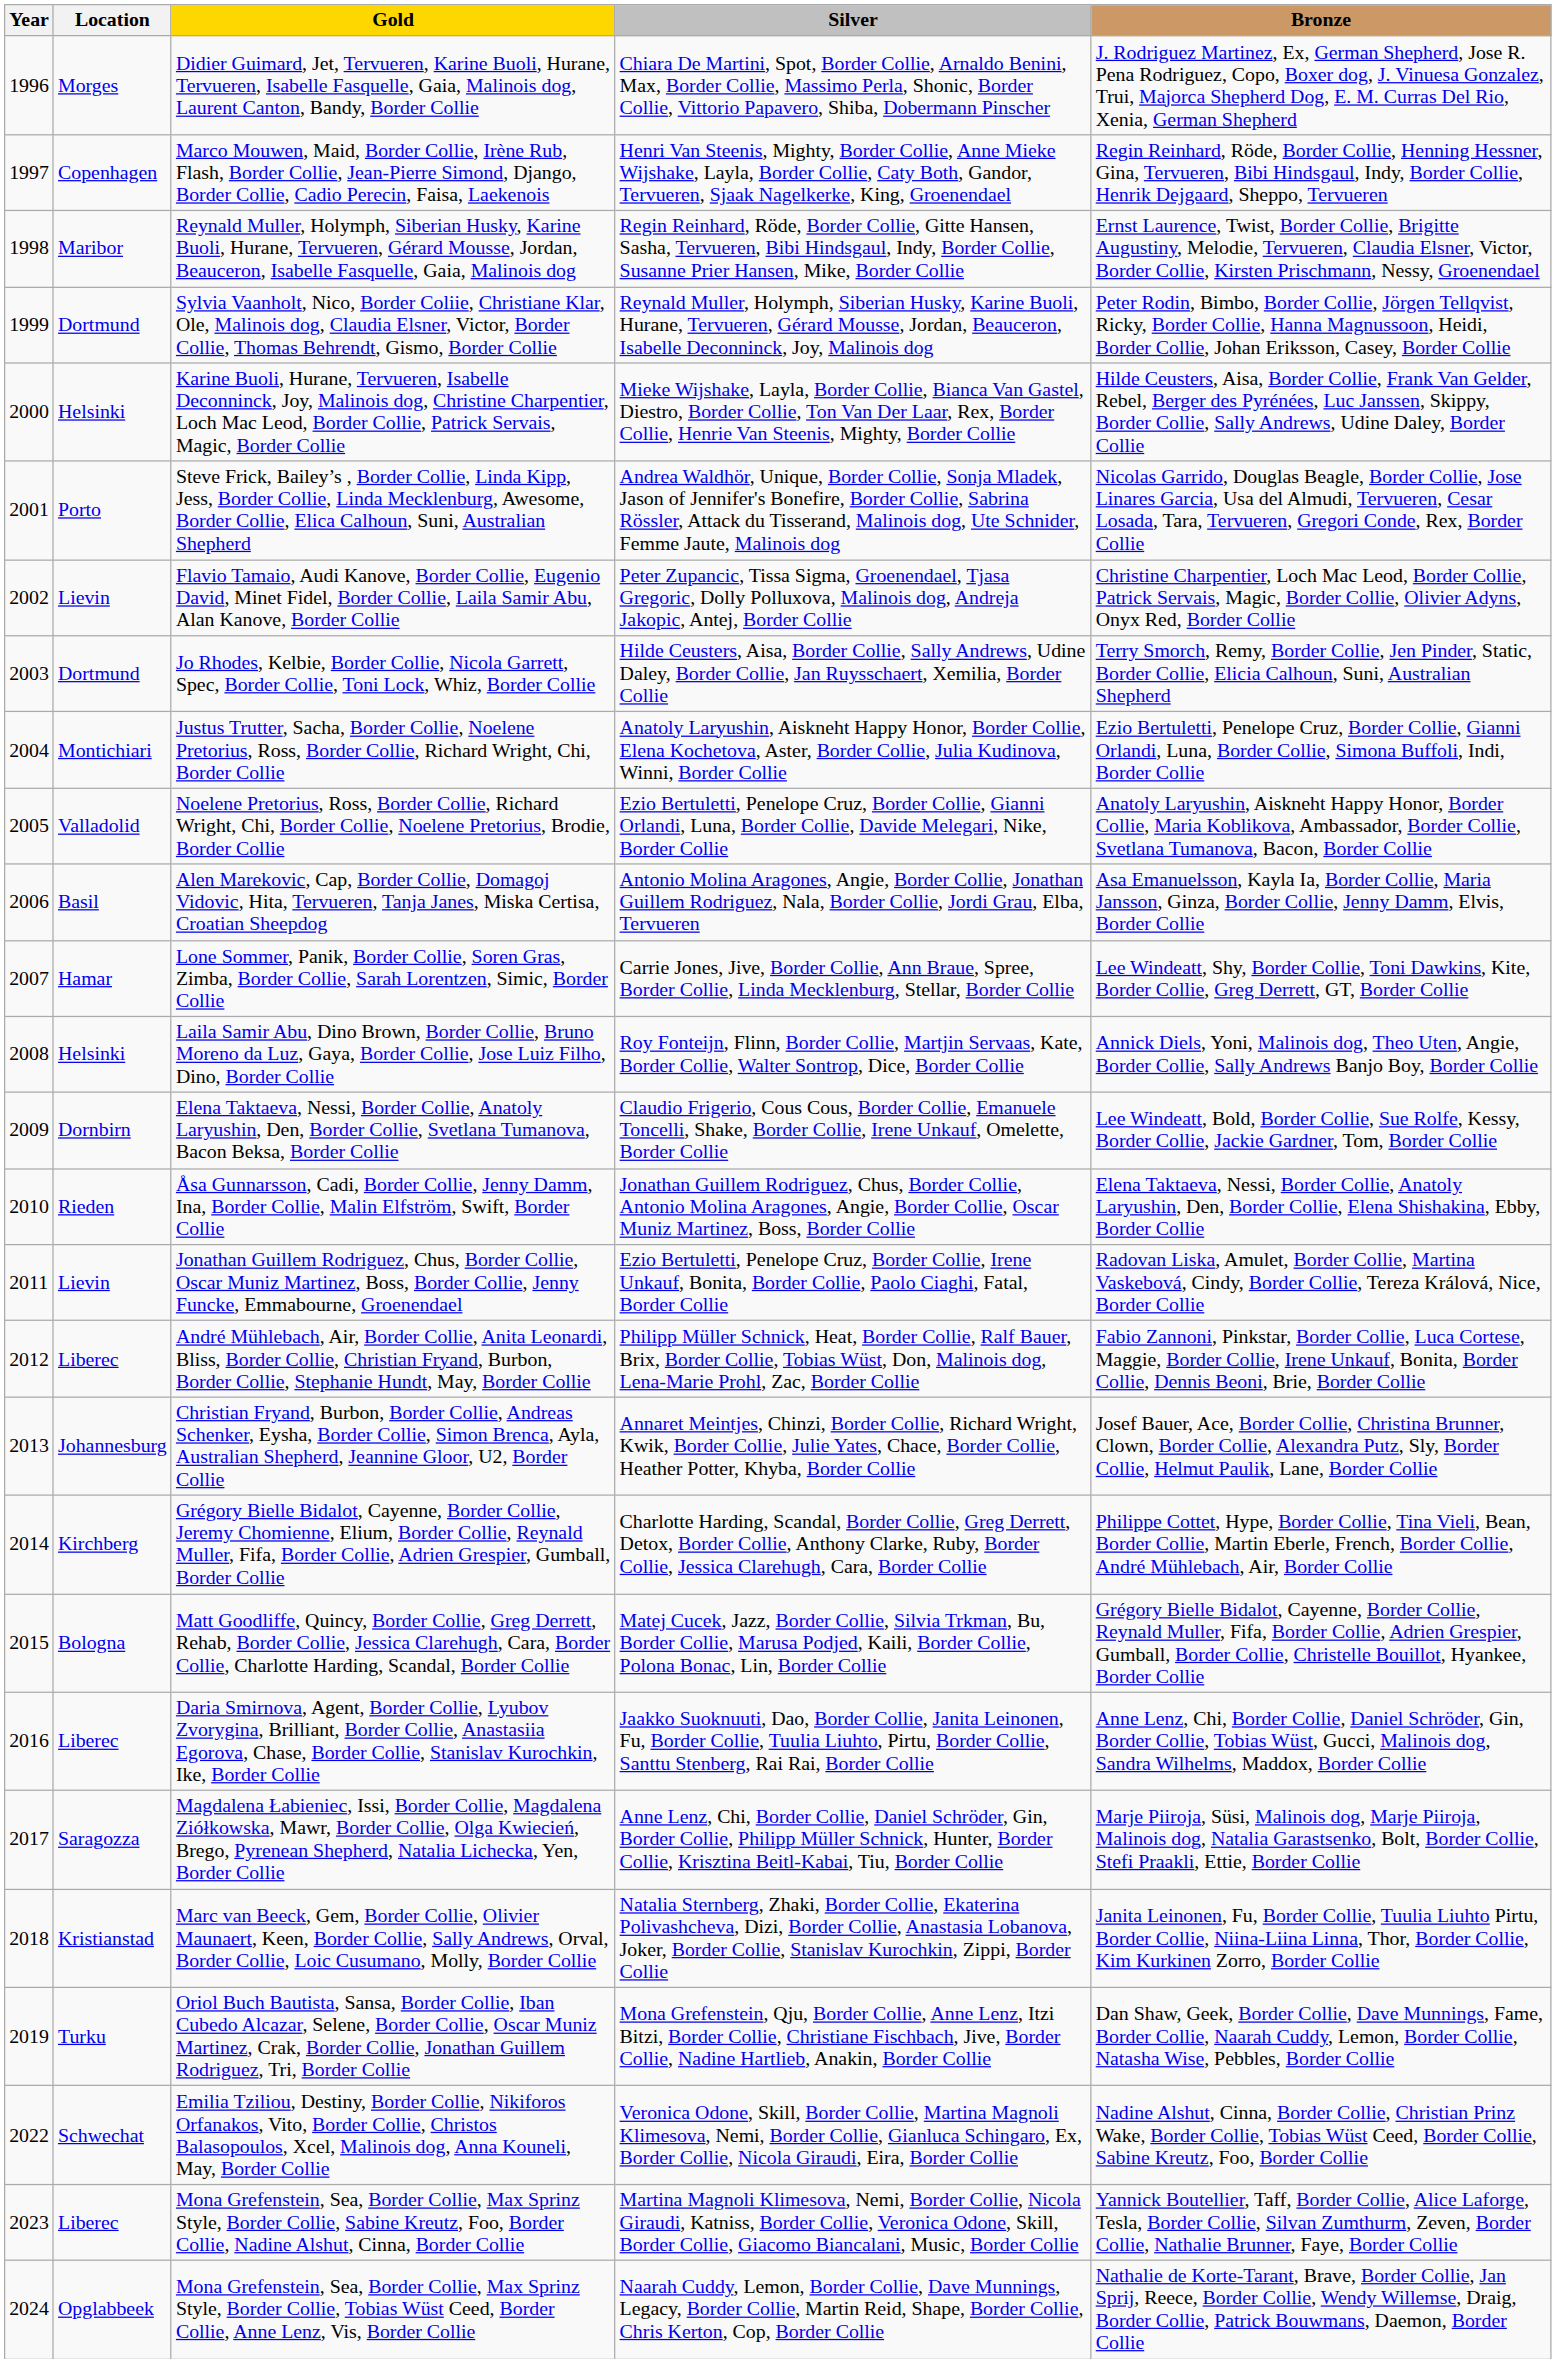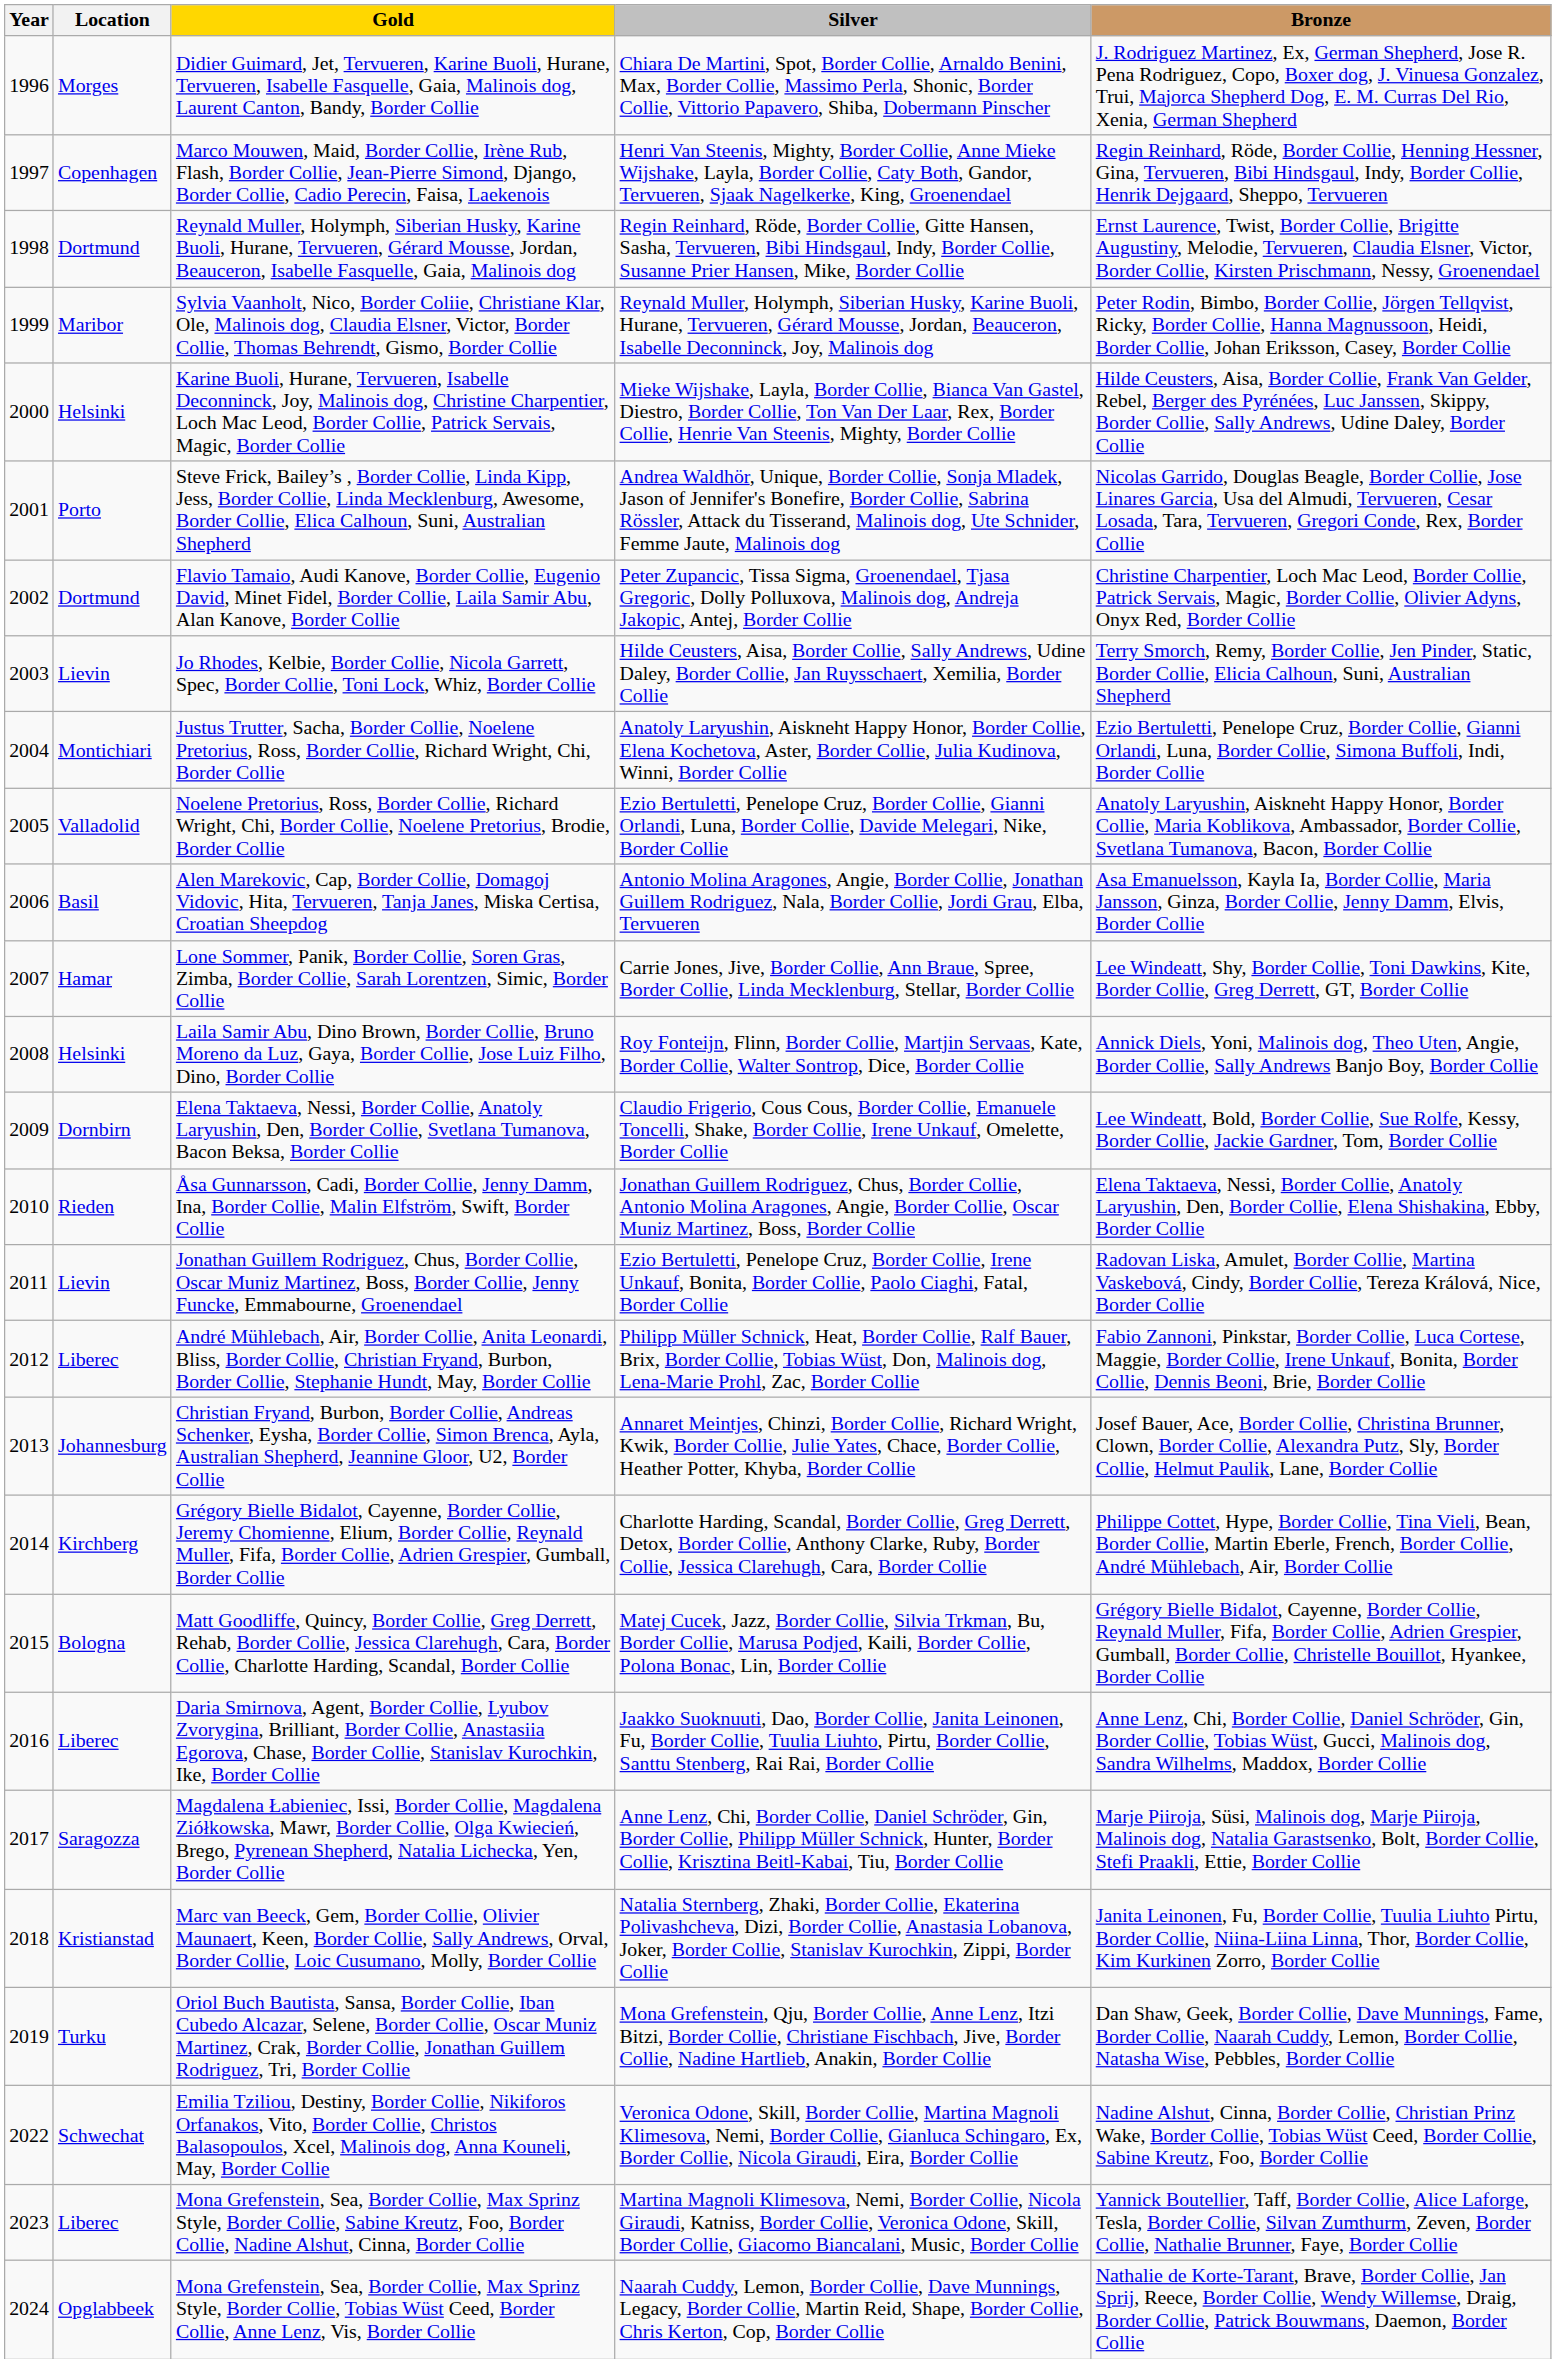(91, 248) Maribor -> (99, 248) Dortmund
(99, 324) Dortmund -> (91, 324) Maribor
(84, 597) Lievin -> (99, 597) Dortmund
(99, 673) Dortmund -> (84, 673) Lievin
